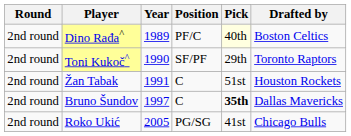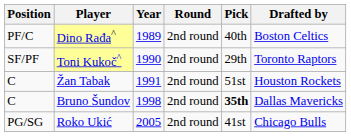columns swapped: (197, 14) <-> (33, 14)
(236, 36) lightyellow background -> (236, 36) no background
(157, 101) 1997 -> (149, 101) 1998
